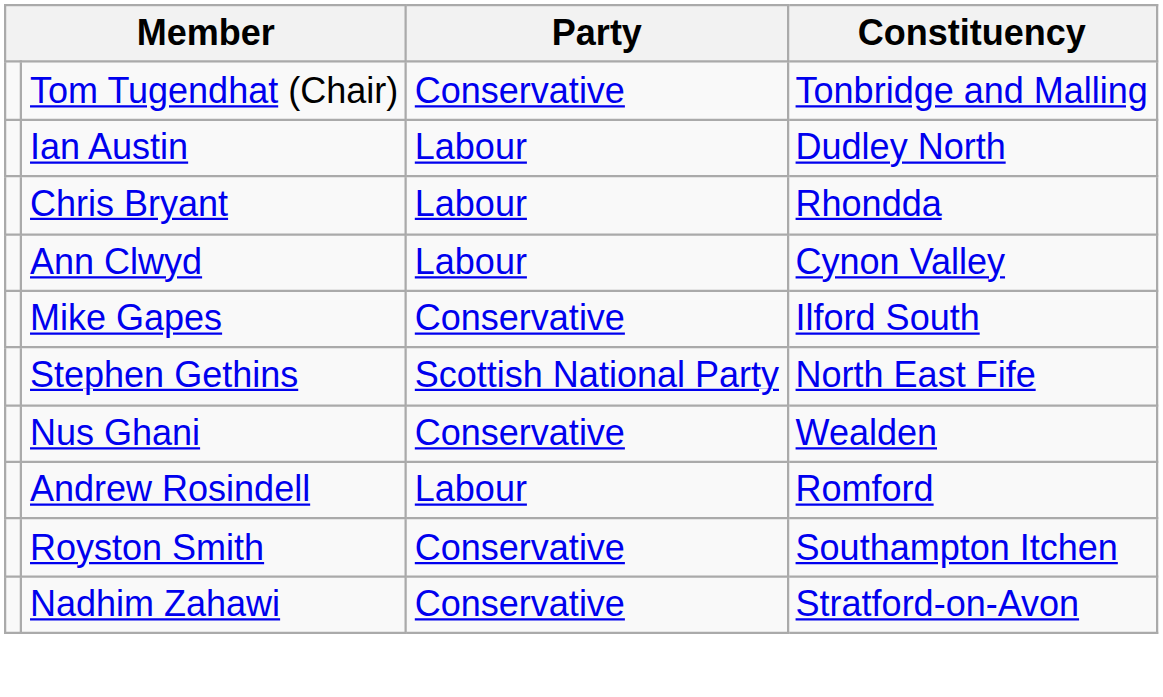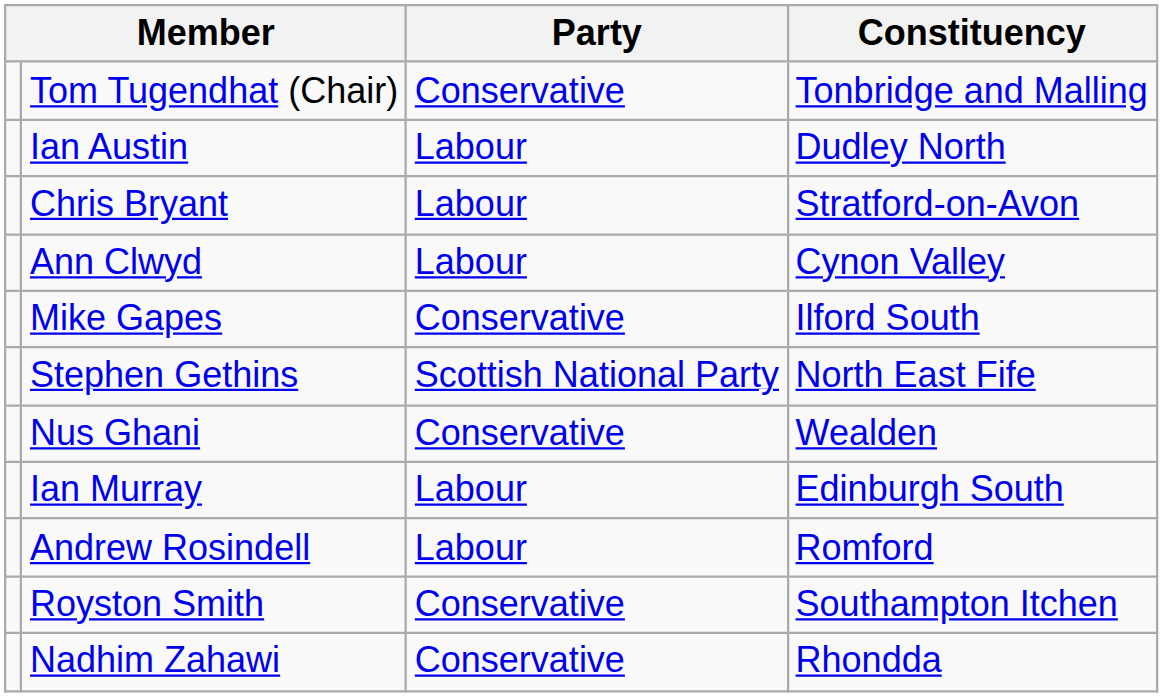(869, 204) Rhondda -> (937, 204) Stratford-on-Avon
+ row: (116, 489)
(937, 603) Stratford-on-Avon -> (869, 661) Rhondda
